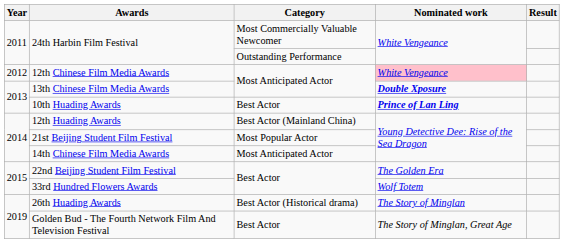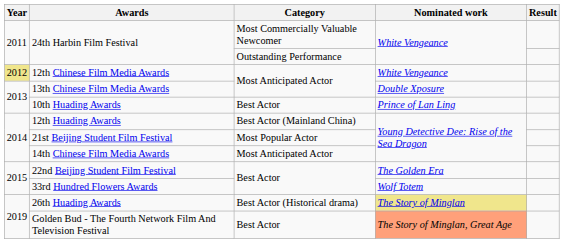(17, 72) no background -> (17, 72) khaki background
(413, 72) pink background -> (413, 72) no background
(412, 89) bold -> (411, 89) normal
(418, 105) bold -> (416, 105) normal
(421, 202) no background -> (421, 202) khaki background
(445, 224) no background -> (445, 224) lightsalmon background
